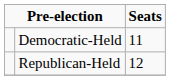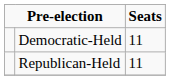(136, 63) 12 -> (136, 63) 11
